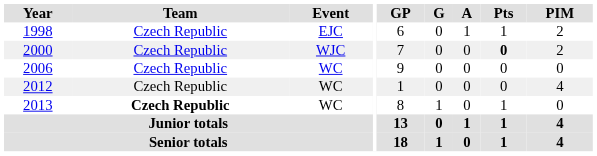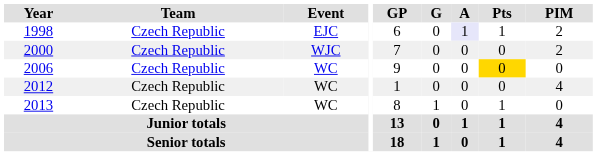(467, 31) no background -> (465, 31) lavender background
(504, 50) bold -> (502, 50) normal
(504, 68) no background -> (502, 68) gold background
(180, 105) bold -> (178, 105) normal
